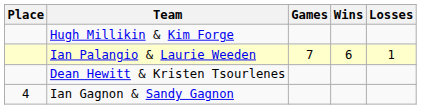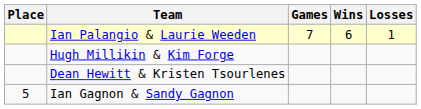rows swapped: (153, 54) <-> (142, 34)
(26, 94) 4 -> (26, 94) 5
